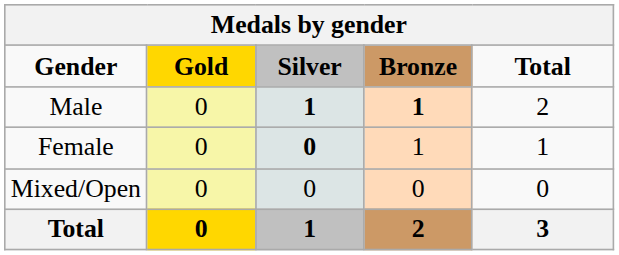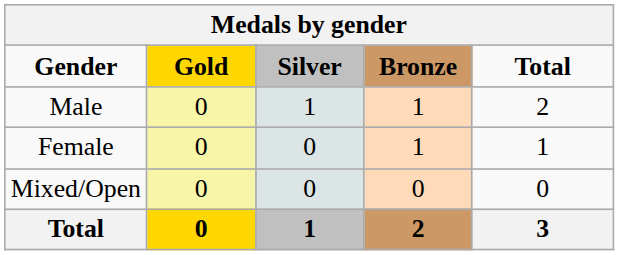(310, 106) bold -> (310, 106) normal
(418, 106) bold -> (418, 106) normal
(310, 147) bold -> (310, 147) normal
